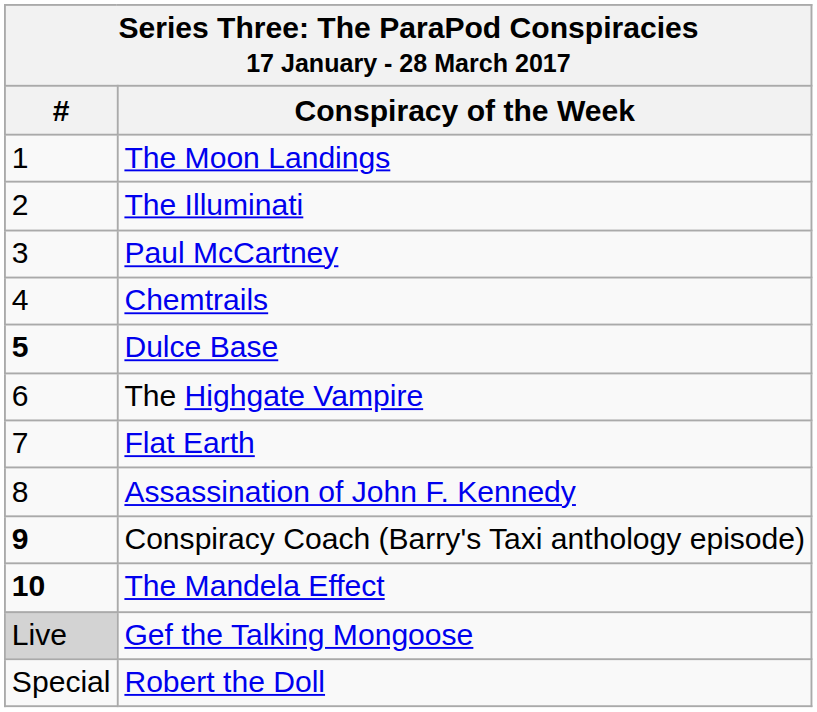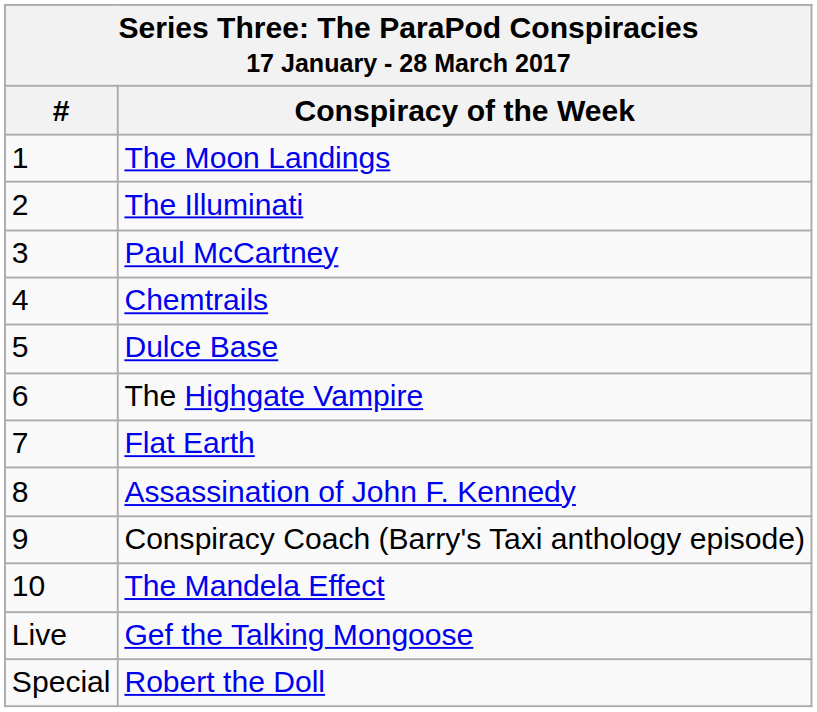(20, 348) bold -> (20, 348) normal
(20, 539) bold -> (20, 539) normal
(29, 586) bold -> (29, 586) normal
(39, 634) lightgrey background -> (39, 634) no background
